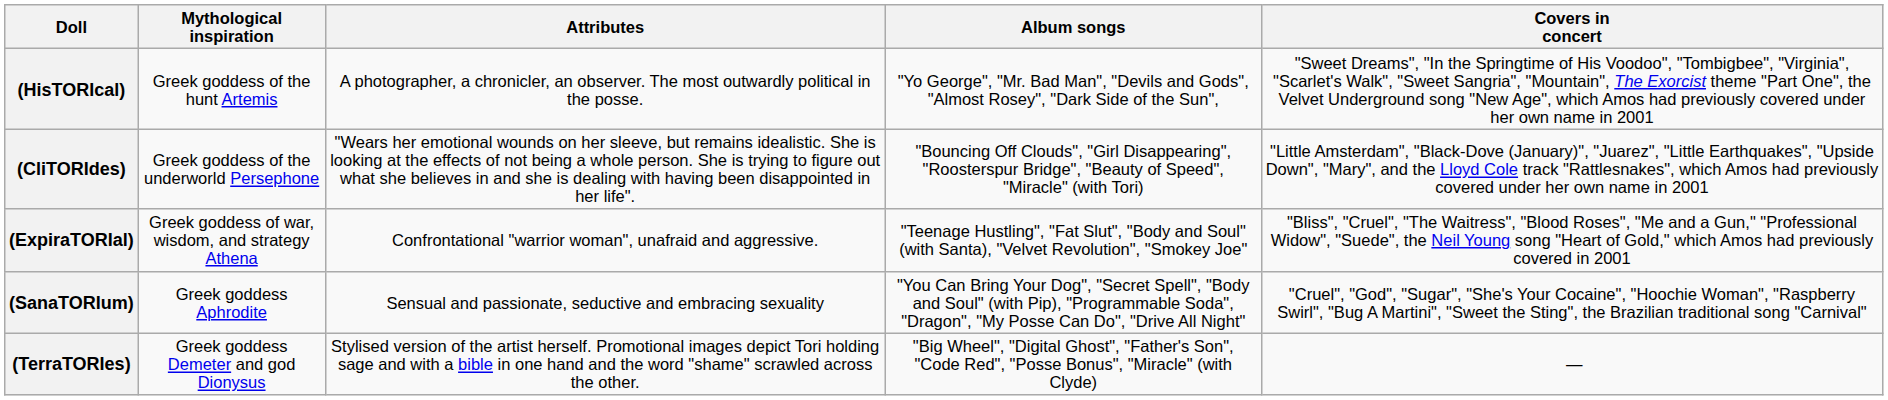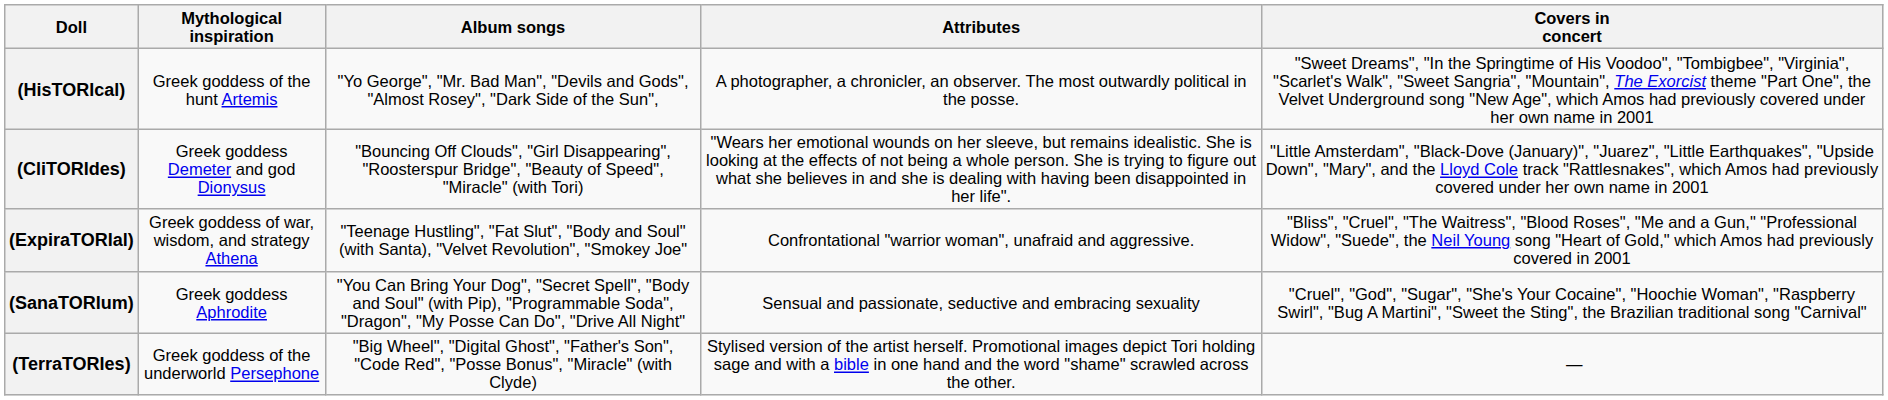columns swapped: (605, 27) <-> (1073, 27)
(232, 169) Greek goddess of the underworld Persephone -> (232, 169) Greek goddess Demeter and god Dionysus
(232, 364) Greek goddess Demeter and god Dionysus -> (232, 364) Greek goddess of the underworld Persephone
